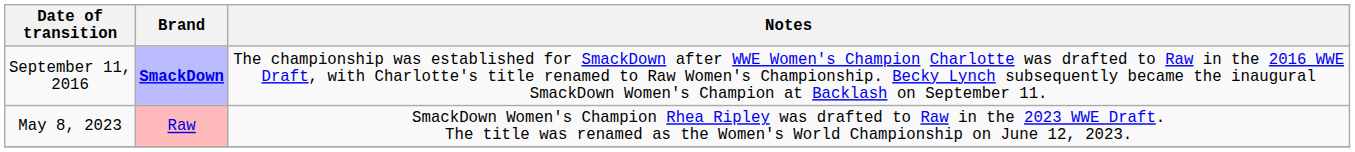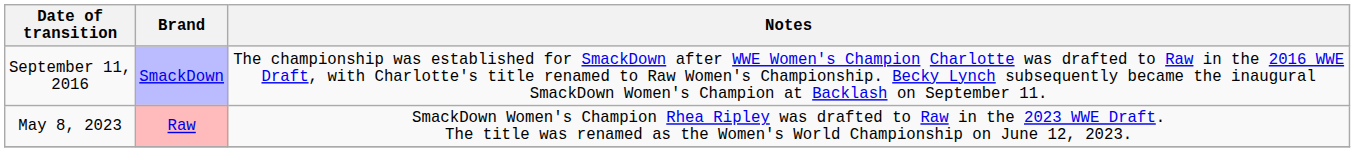(182, 76) bold -> (182, 76) normal
